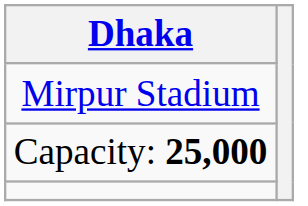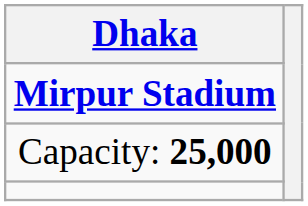(140, 92) normal -> (145, 92) bold
